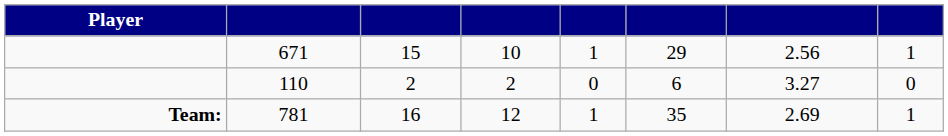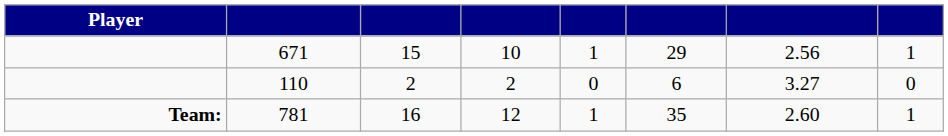(802, 114) 2.69 -> (802, 114) 2.60
